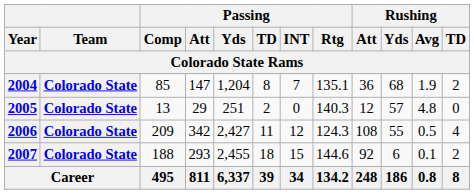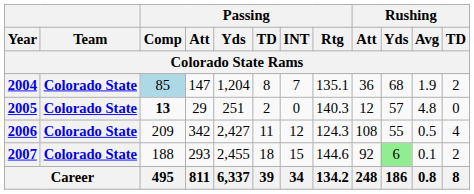(163, 85) no background -> (163, 85) lightblue background
(163, 108) normal -> (163, 108) bold
(396, 154) no background -> (396, 154) lightgreen background
